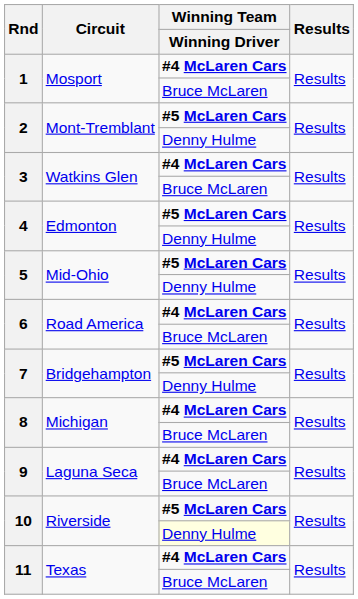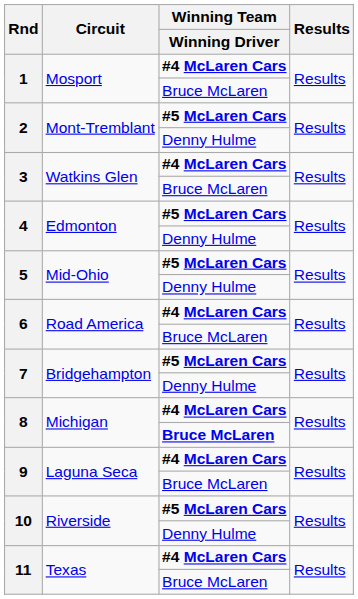(215, 435) normal -> (218, 435) bold
(209, 533) lightyellow background -> (209, 533) no background
